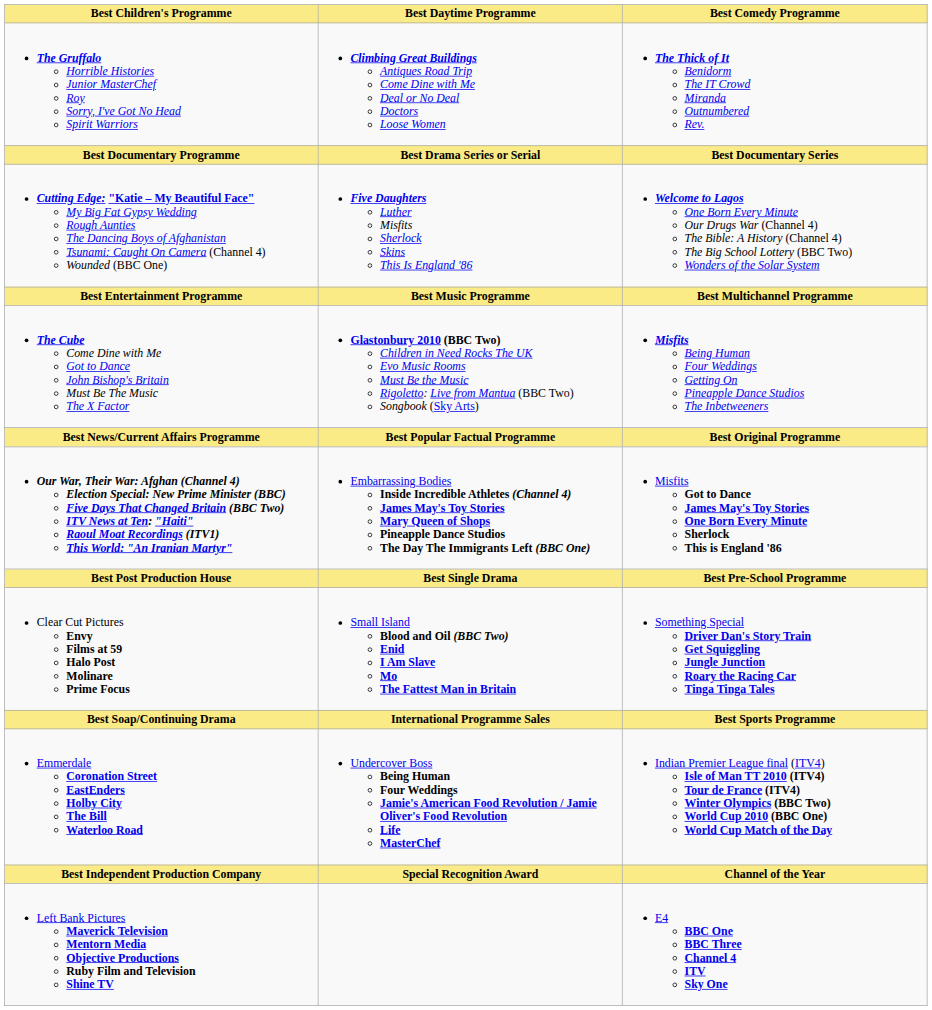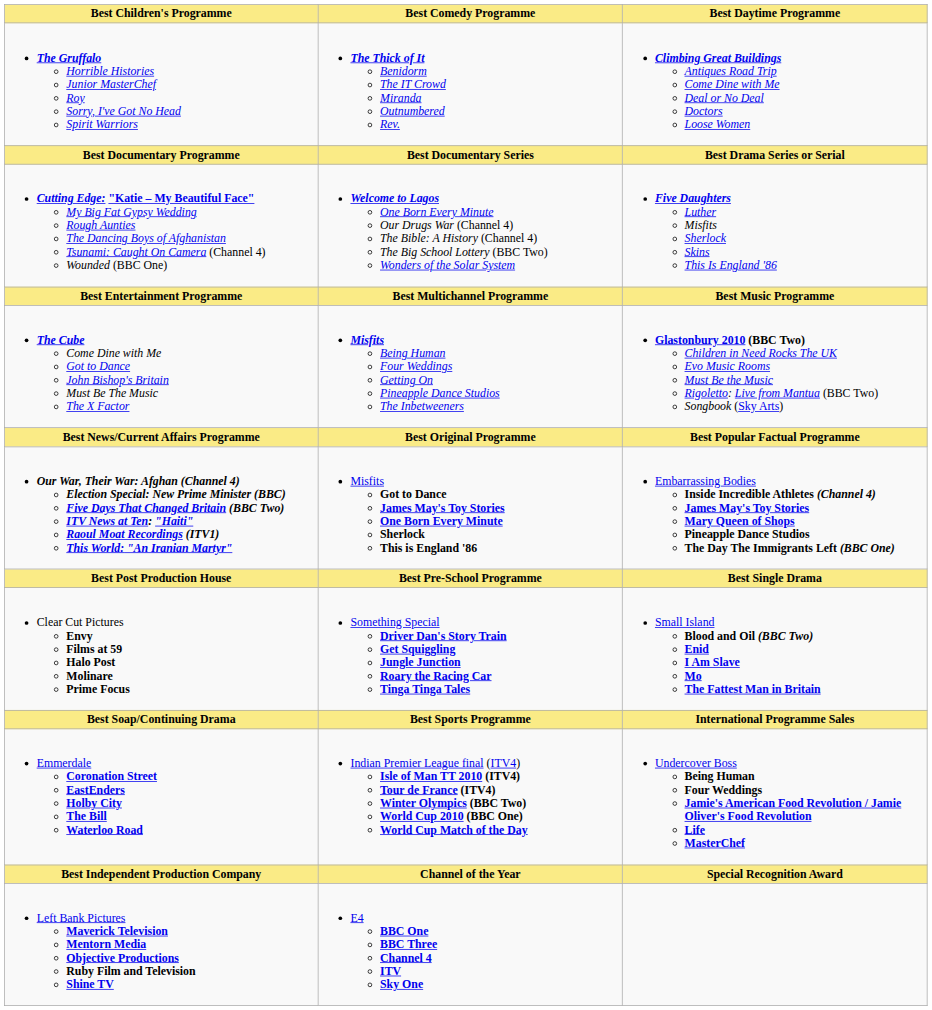columns swapped: (775, 13) <-> (470, 13)
